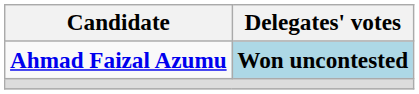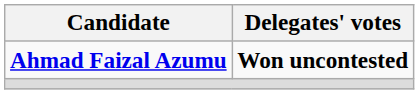(323, 59) lightblue background -> (323, 59) no background
